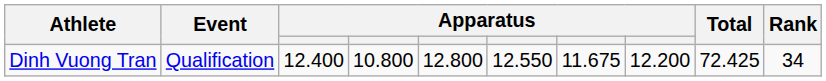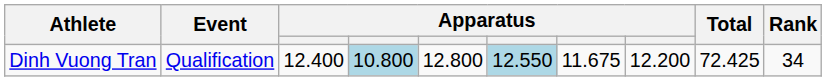(383, 61) no background -> (383, 61) lightblue background
(522, 61) no background -> (522, 61) lightblue background
